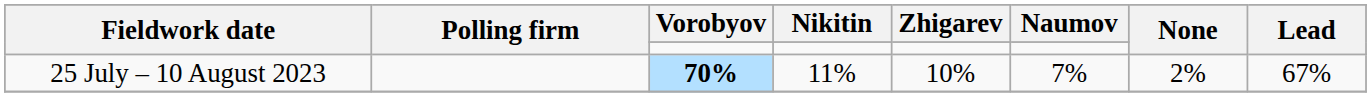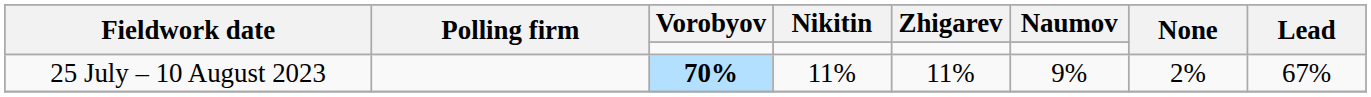(951, 73) 10% -> (951, 73) 11%
(1069, 73) 7% -> (1069, 73) 9%
